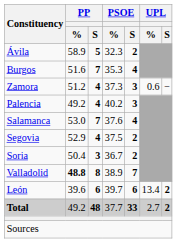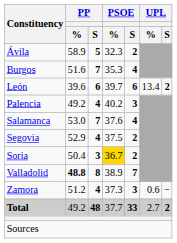rows swapped: (17, 190) <-> (22, 86)
(114, 155) no background -> (114, 155) gold background
